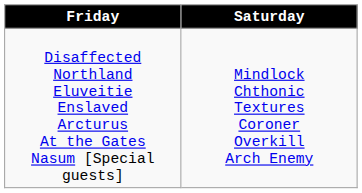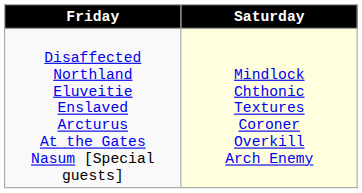(269, 117) no background -> (269, 117) lightyellow background
